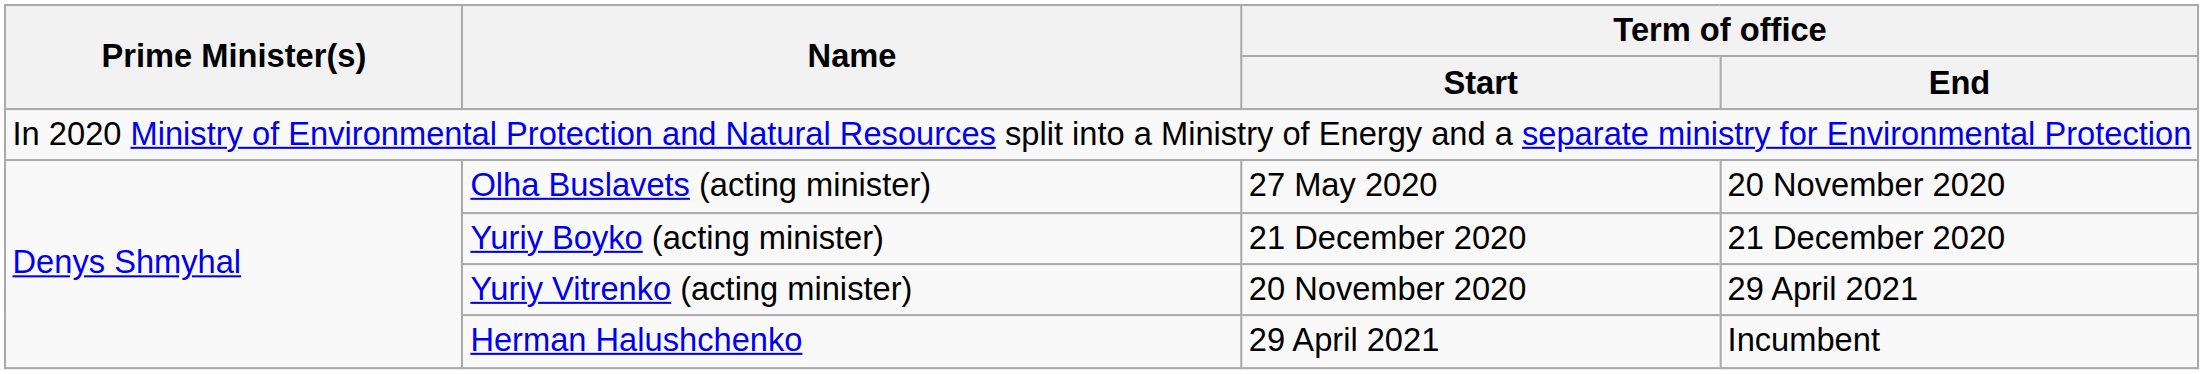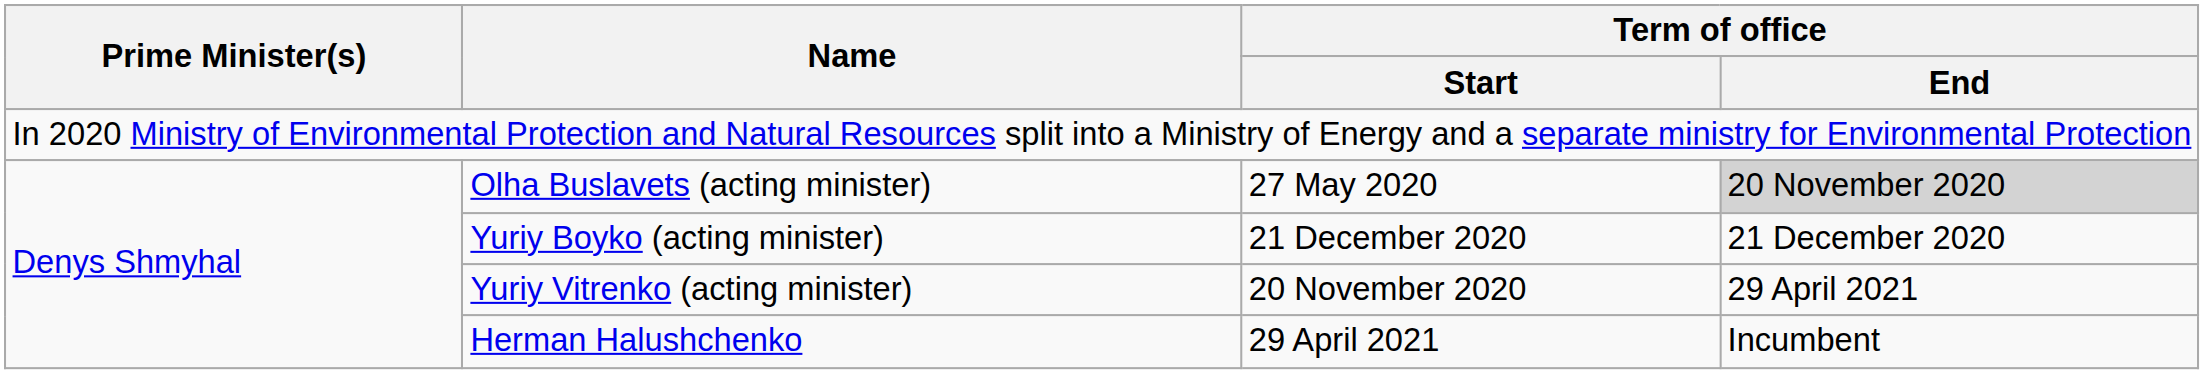(1866, 185) no background -> (1866, 185) lightgrey background
